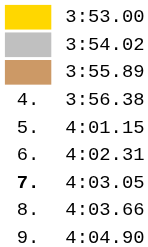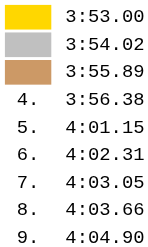(28, 183) bold -> (28, 183) normal
